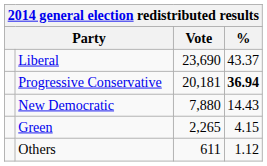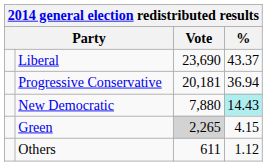(243, 82) bold -> (243, 82) normal
(243, 104) no background -> (243, 104) paleturquoise background
(205, 127) no background -> (205, 127) lightgrey background
